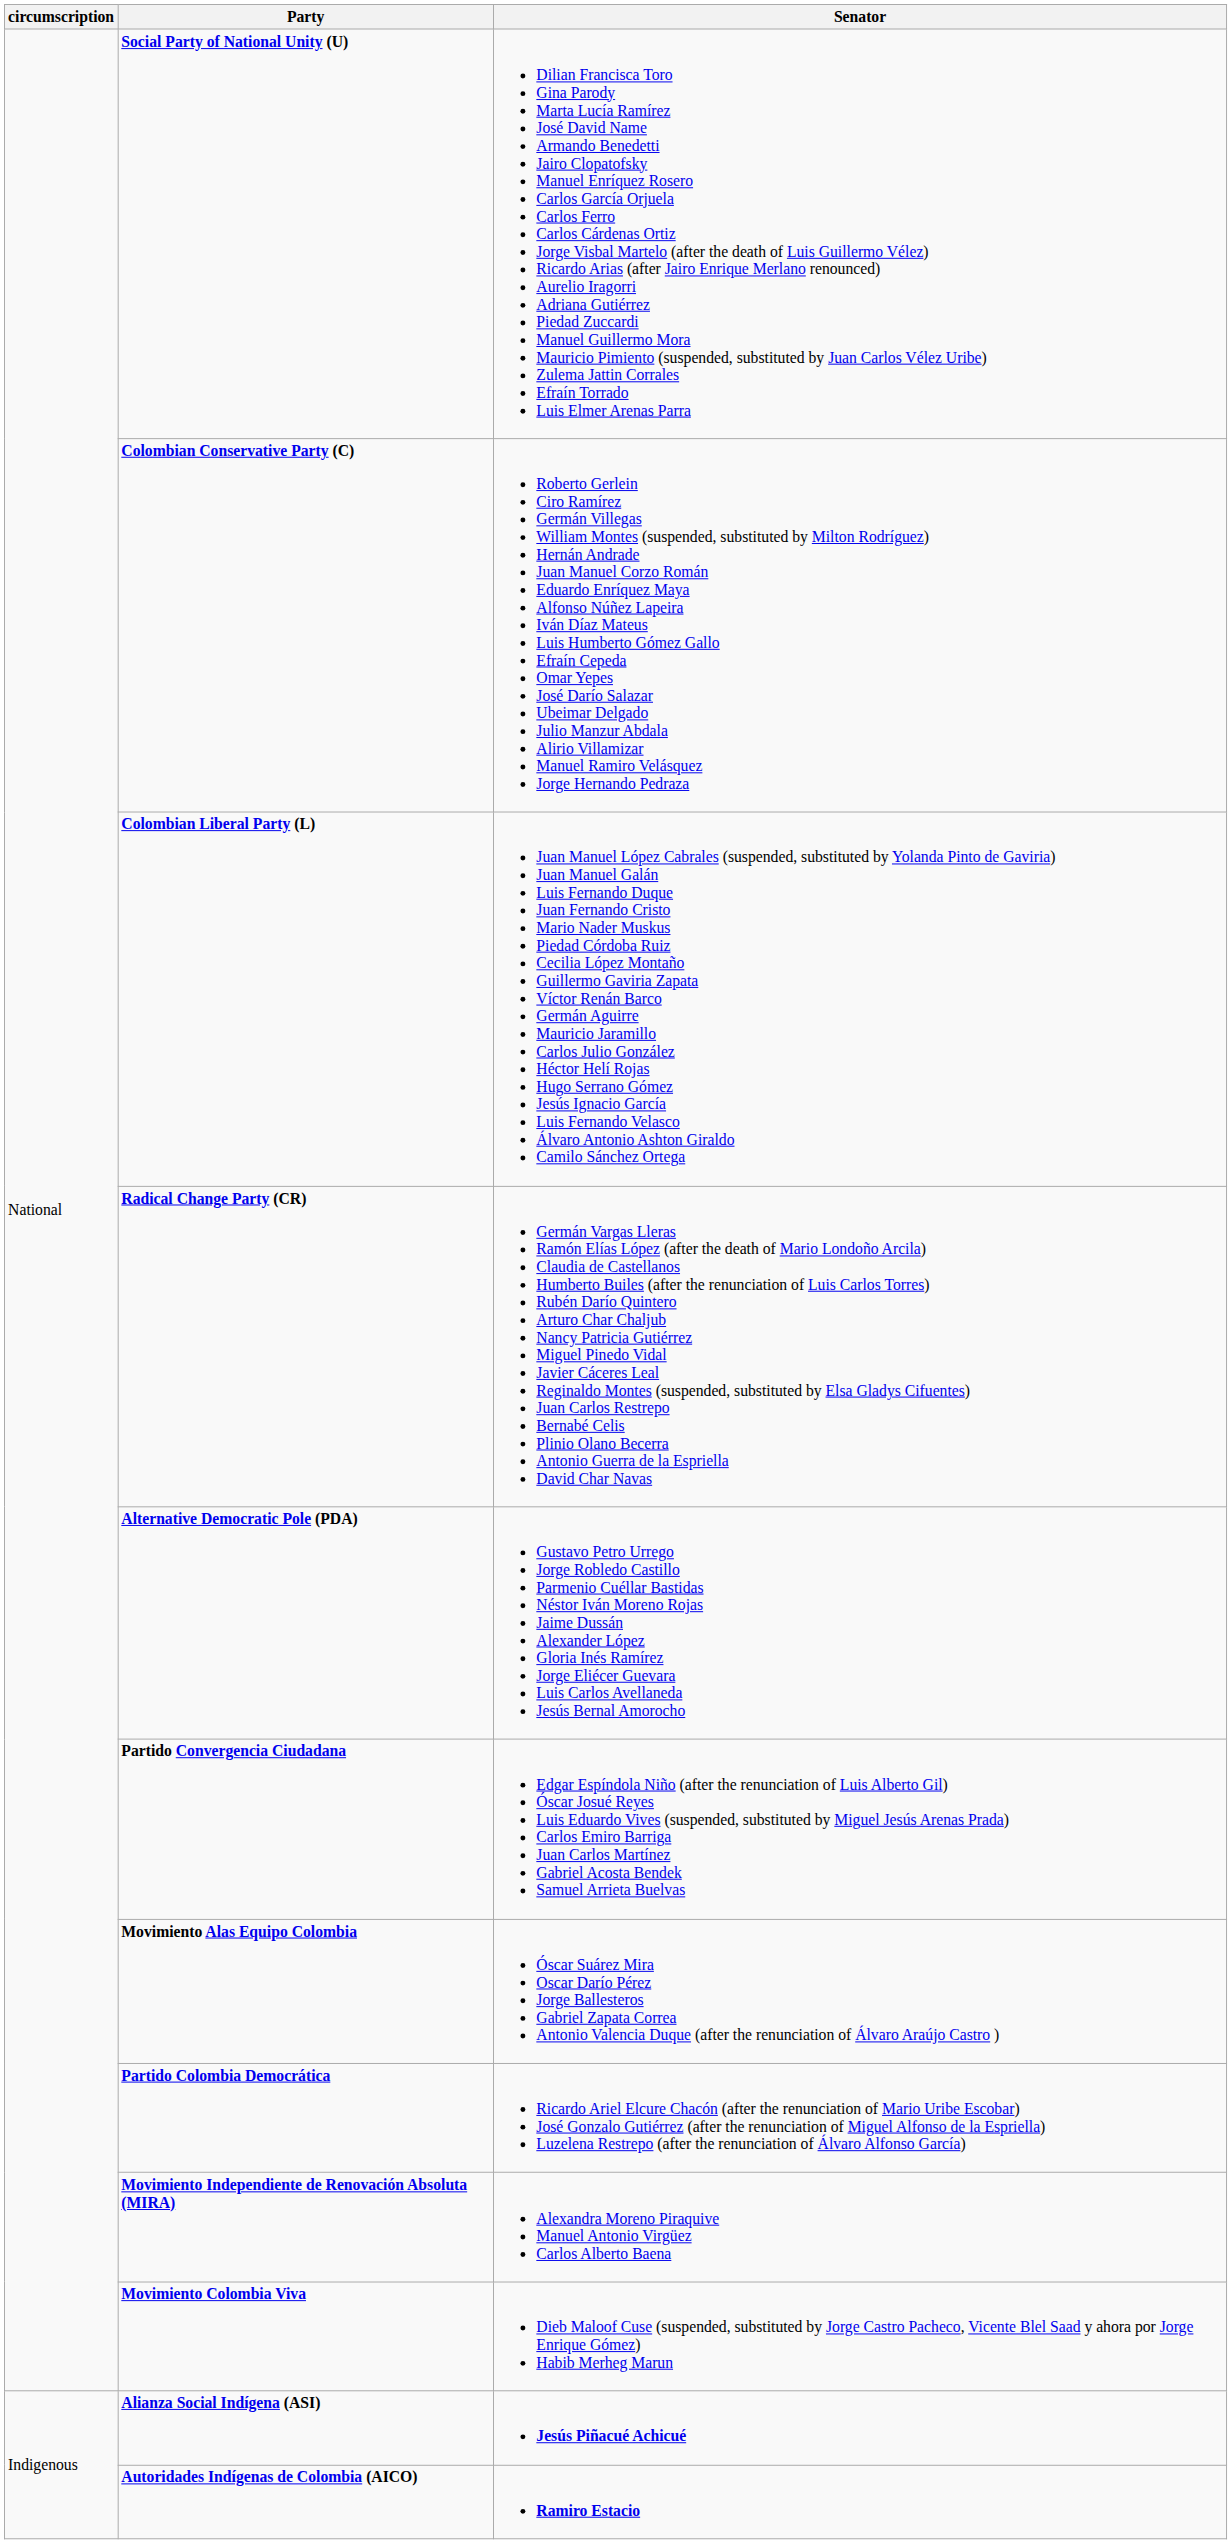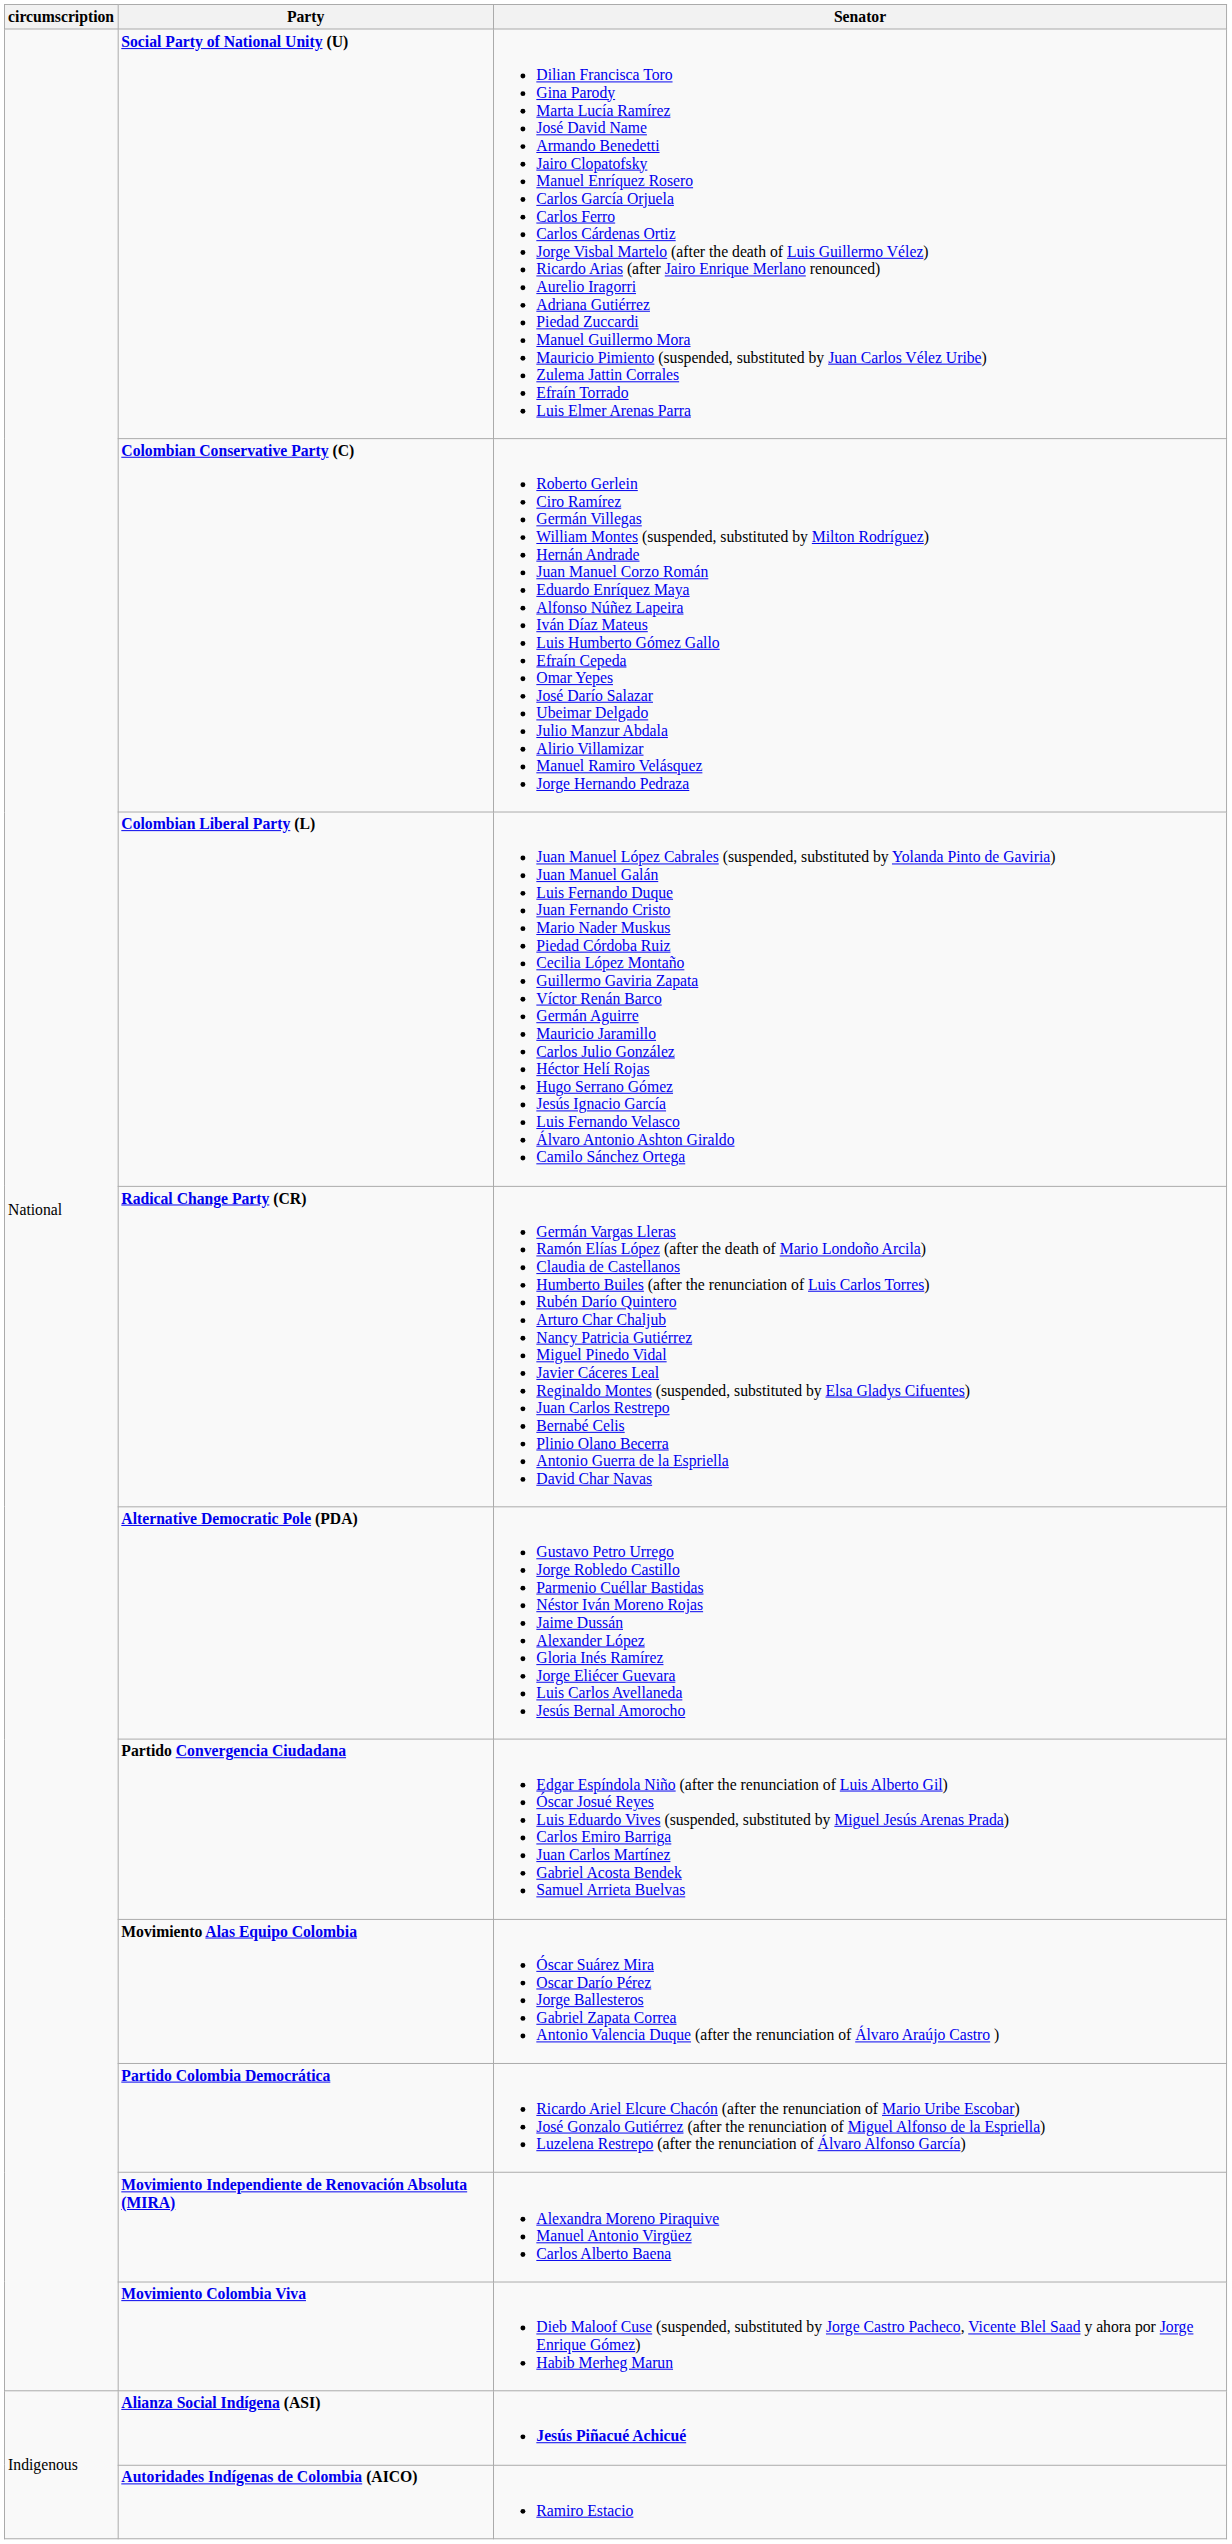(860, 2511) bold -> (860, 2511) normal
